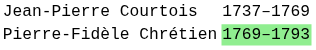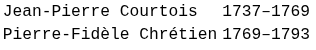(266, 35) lightgreen background -> (266, 35) no background
